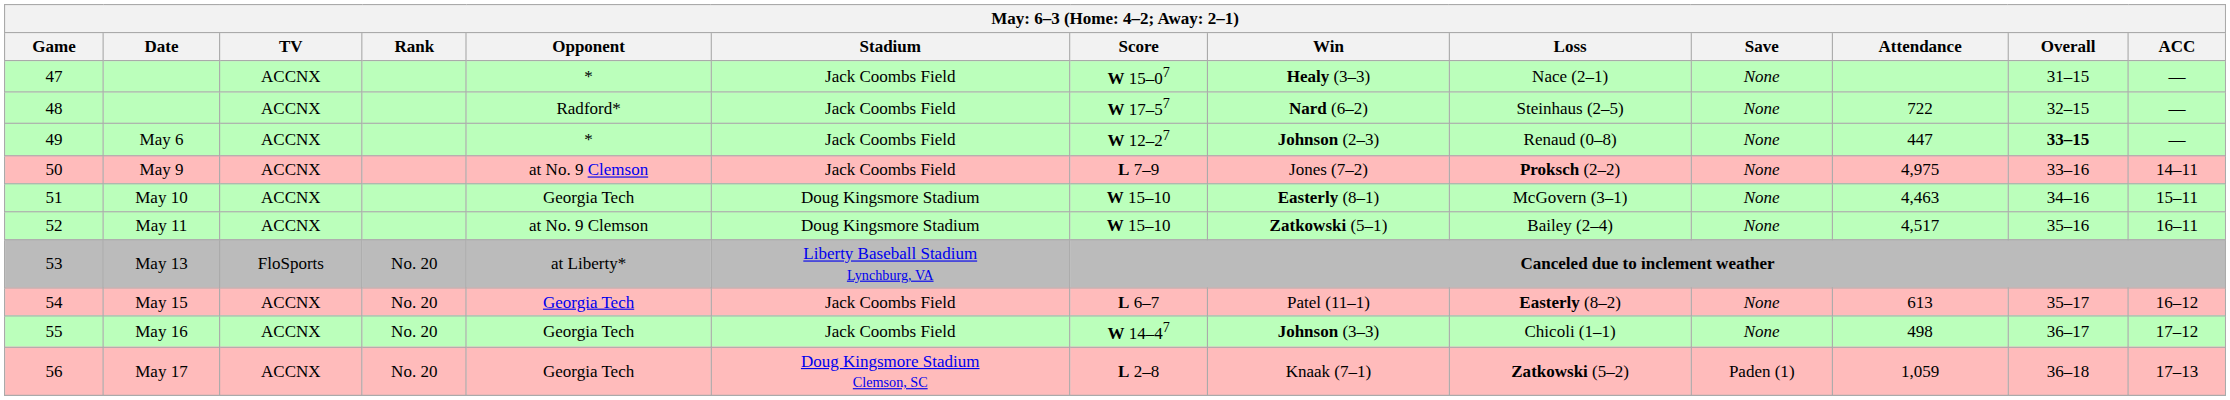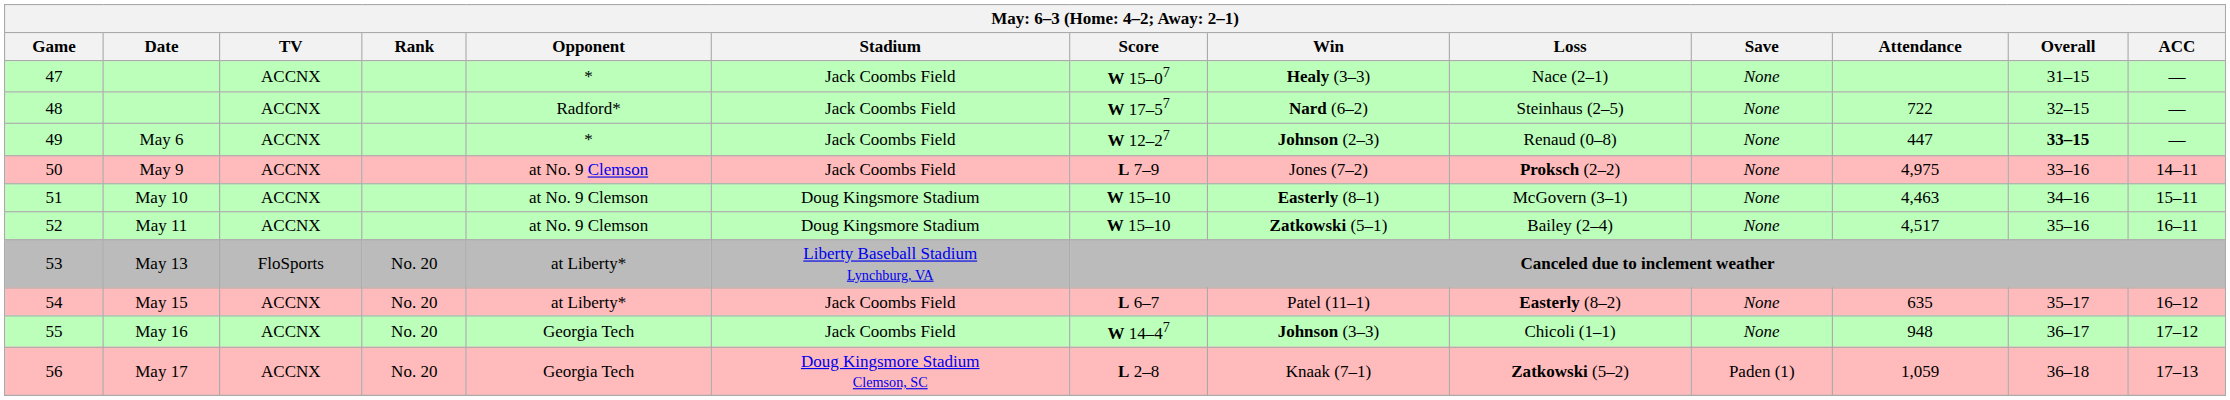(589, 197) Georgia Tech -> (589, 197) at No. 9 Clemson
(589, 301) Georgia Tech -> (589, 301) at Liberty*
(1920, 301) 613 -> (1920, 301) 635
(1920, 331) 498 -> (1920, 331) 948
